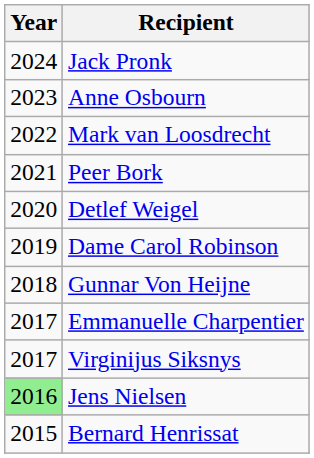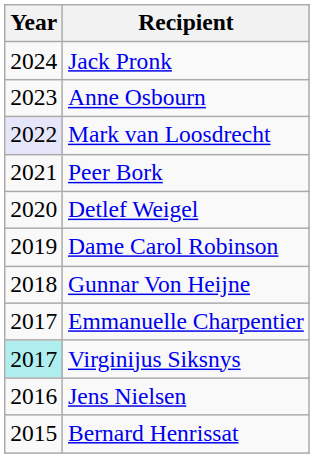(34, 135) no background -> (34, 135) lavender background
(34, 358) no background -> (34, 358) paleturquoise background
(34, 396) lightgreen background -> (34, 396) no background
